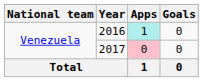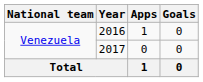(144, 31) paleturquoise background -> (144, 31) no background
(144, 49) pink background -> (144, 49) no background
